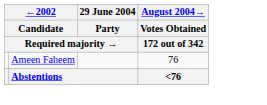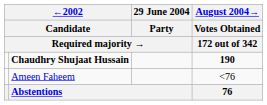+ row: (70, 60)
(173, 60) 76 -> (227, 76) <76
(173, 76) <76 -> (227, 92) 76
